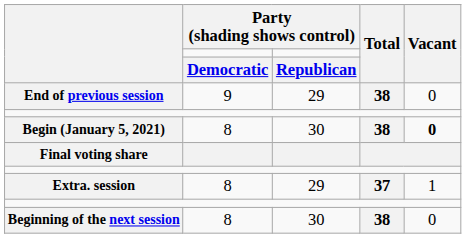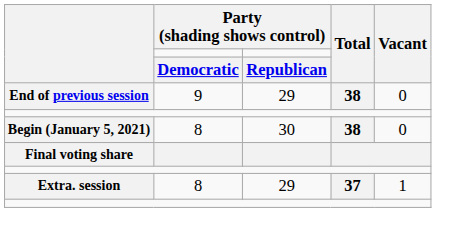(432, 129) bold -> (403, 129) normal
- row: (94, 220)
